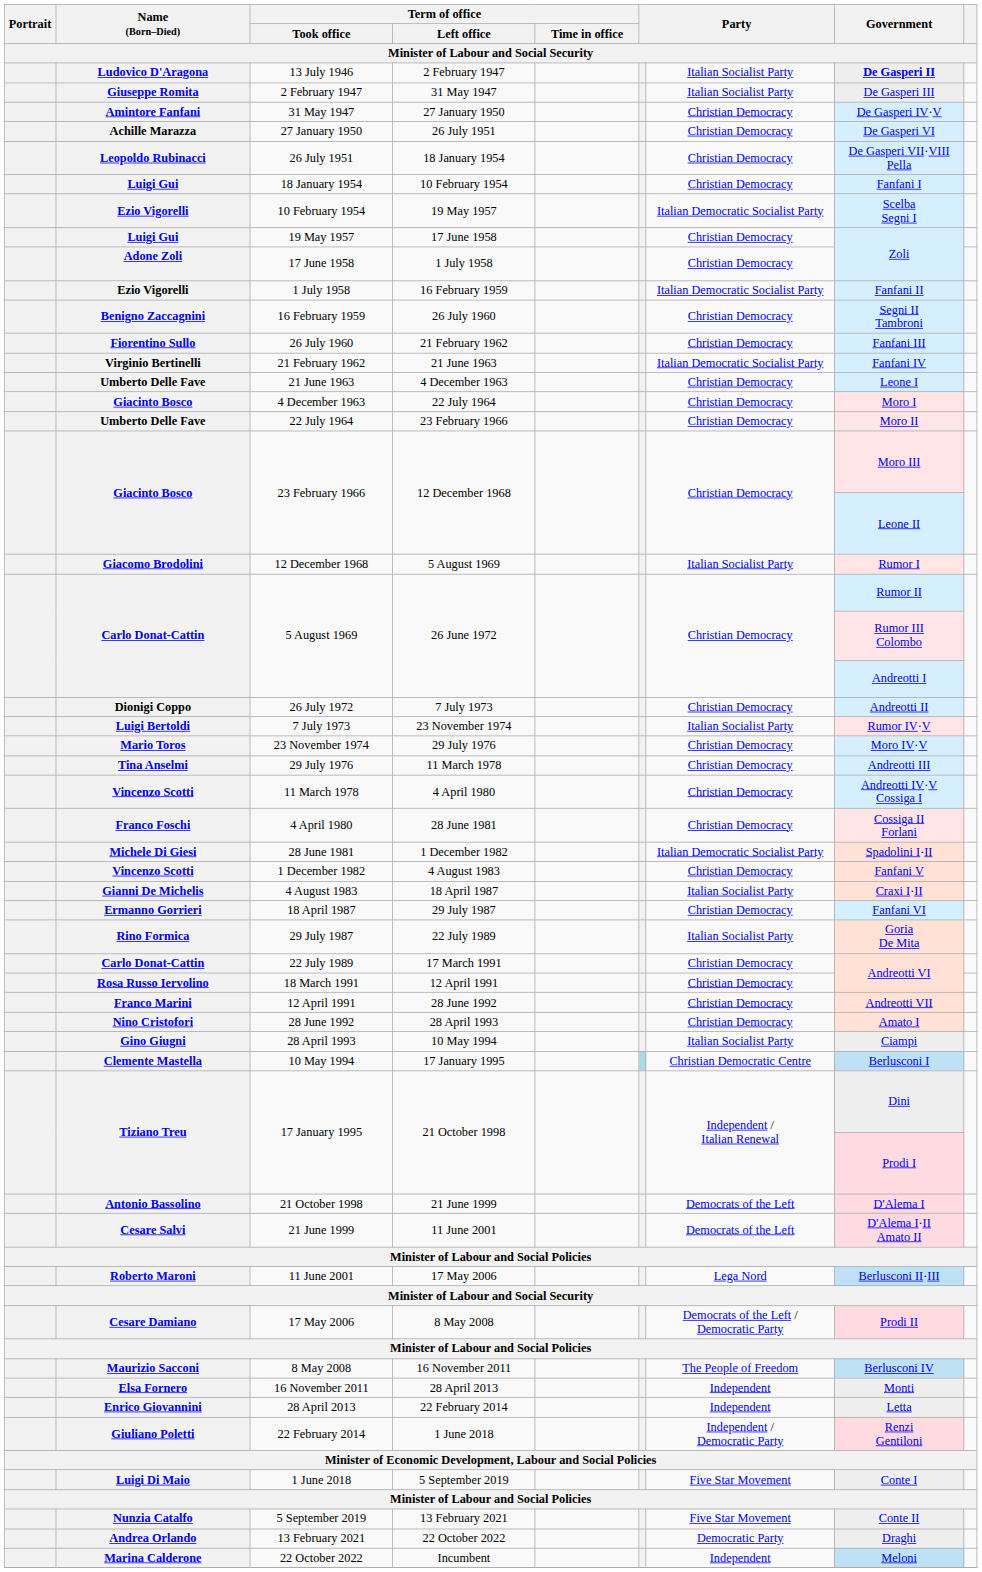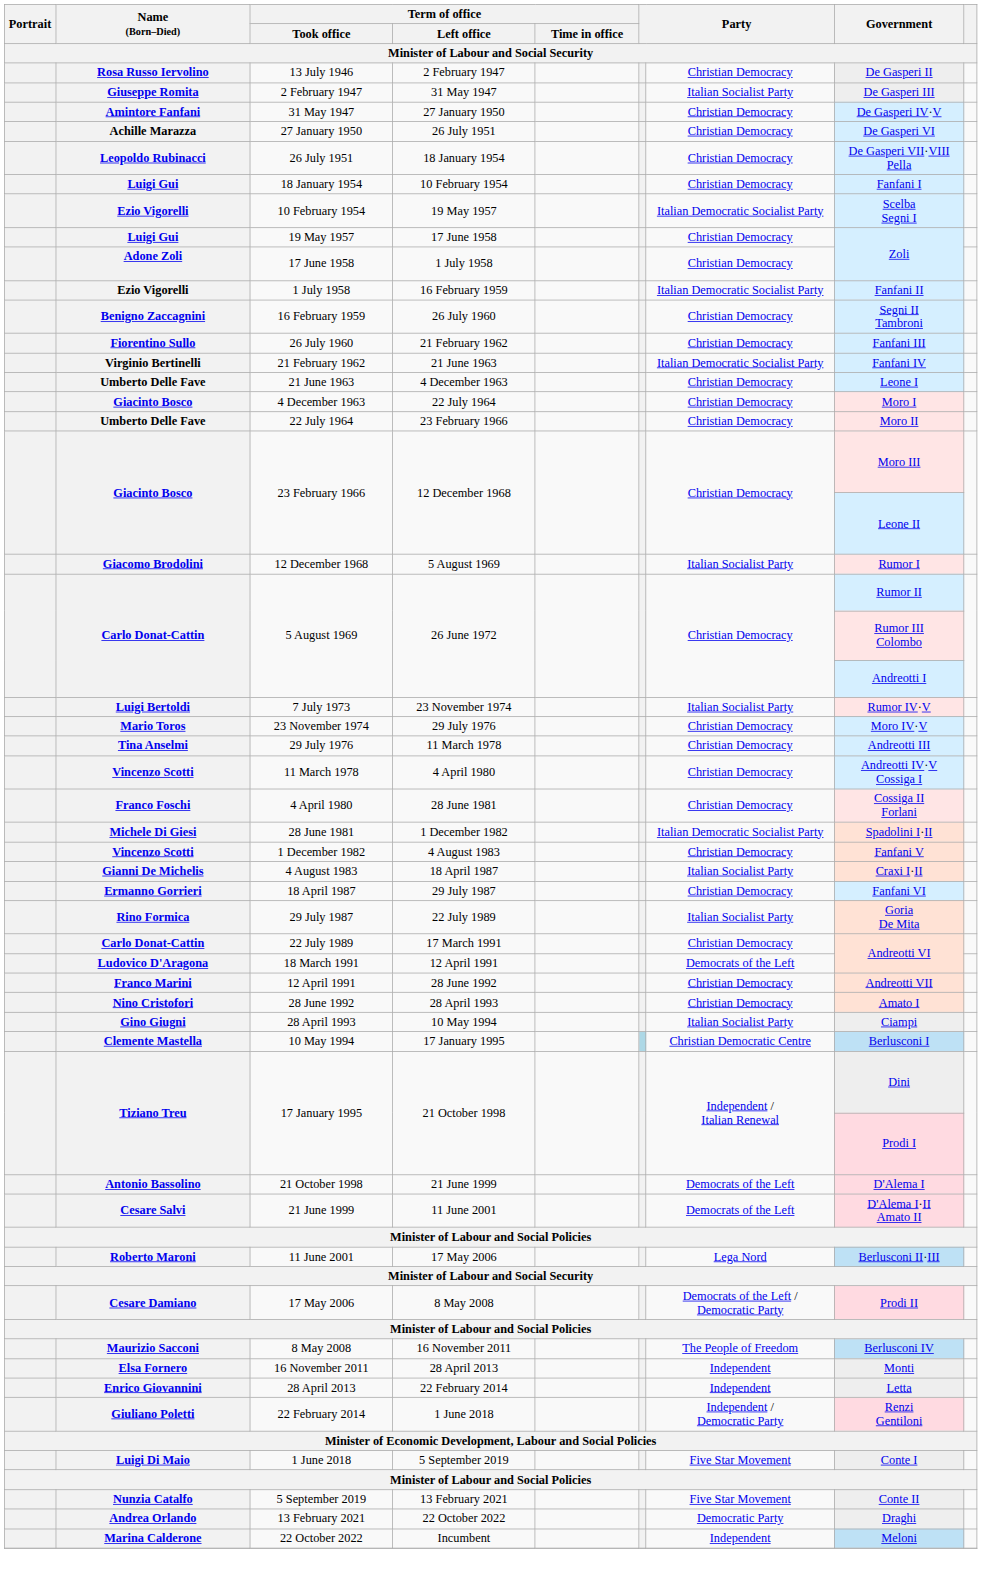(153, 72) Ludovico D'Aragona -> (153, 72) Rosa Russo Iervolino
(740, 72) Italian Socialist Party -> (740, 72) Christian Democracy
(899, 72) bold -> (899, 72) normal
- row: (321, 706)
(153, 982) Rosa Russo Iervolino -> (153, 963) Ludovico D'Aragona
(740, 982) Christian Democracy -> (740, 963) Democrats of the Left
